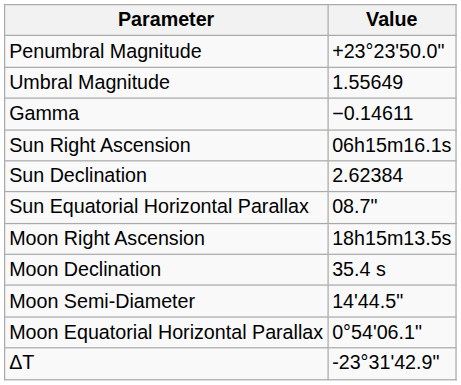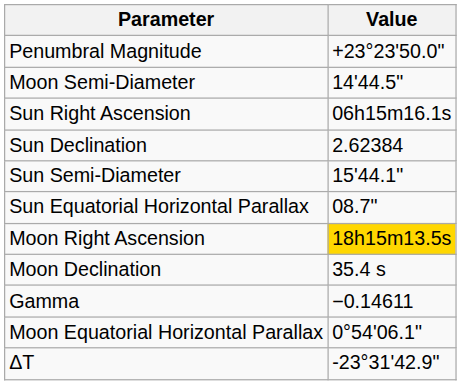- row: (90, 82)
rows swapped: (44, 113) <-> (102, 301)
+ row: (95, 176)
(392, 238) no background -> (392, 238) gold background
